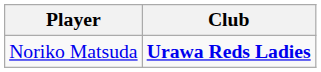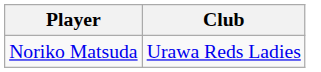(229, 51) bold -> (224, 51) normal
